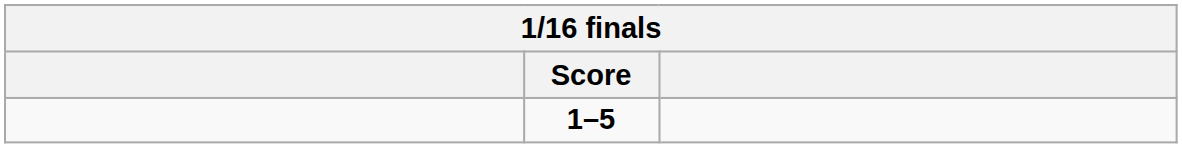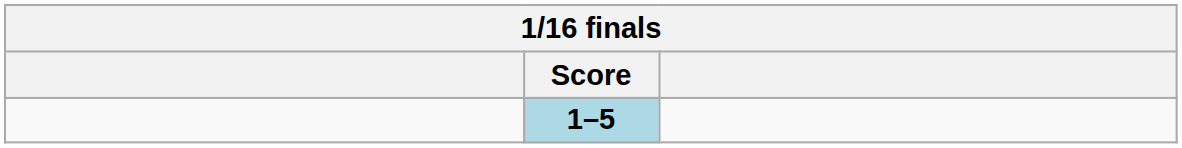(591, 120) no background -> (591, 120) lightblue background
